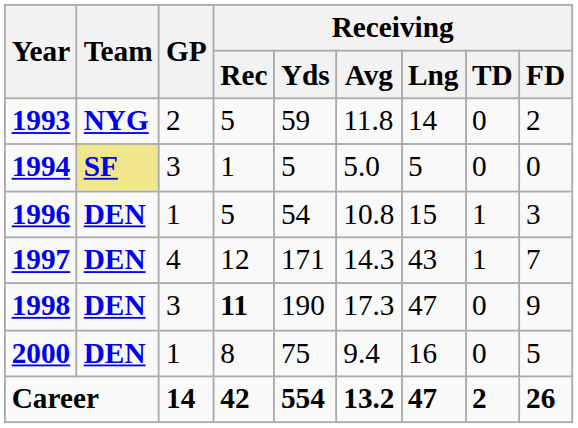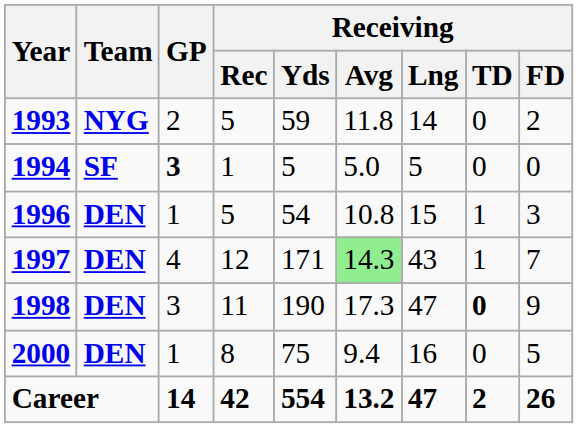(101, 167) khaki background -> (101, 167) no background
(173, 167) normal -> (173, 167) bold
(369, 259) no background -> (369, 259) lightgreen background
(234, 306) bold -> (234, 306) normal
(479, 306) normal -> (479, 306) bold
